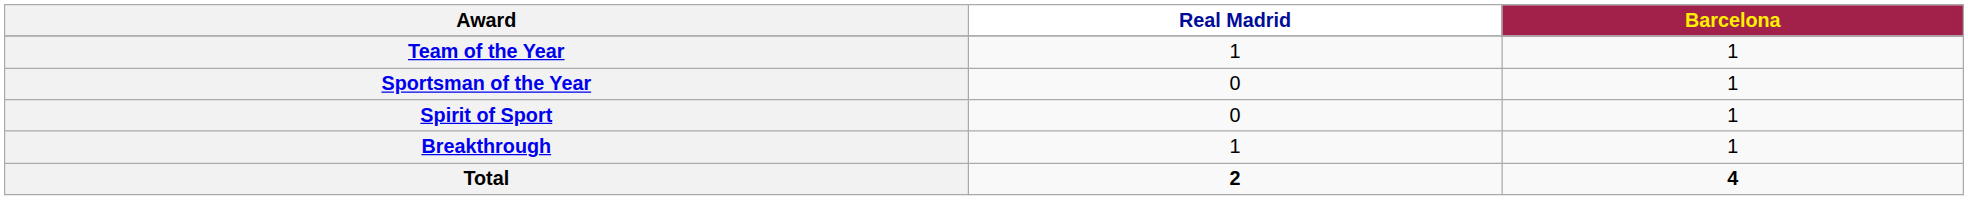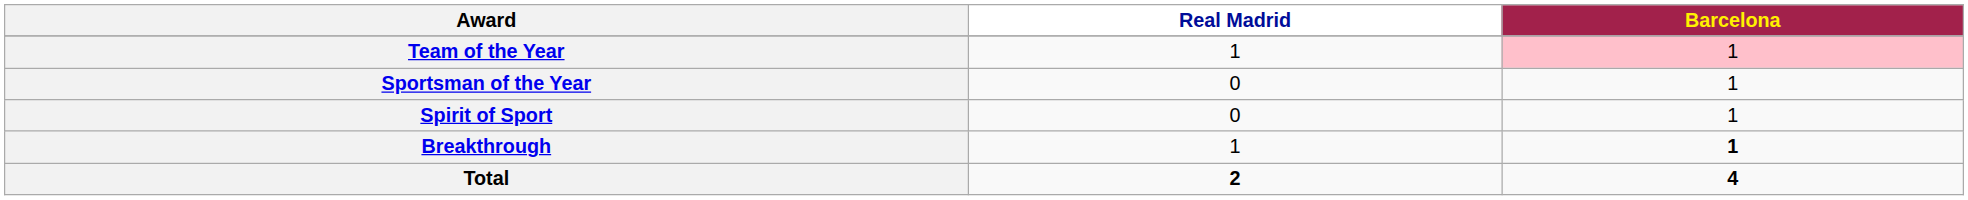(1733, 51) no background -> (1733, 51) pink background
(1733, 146) normal -> (1733, 146) bold
